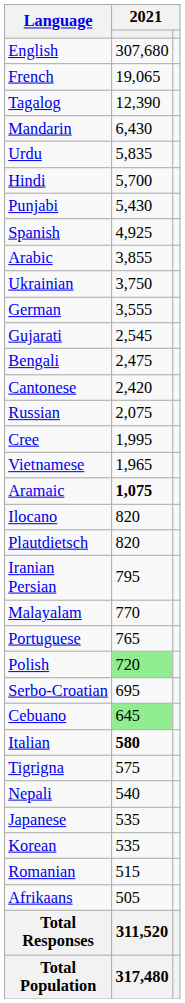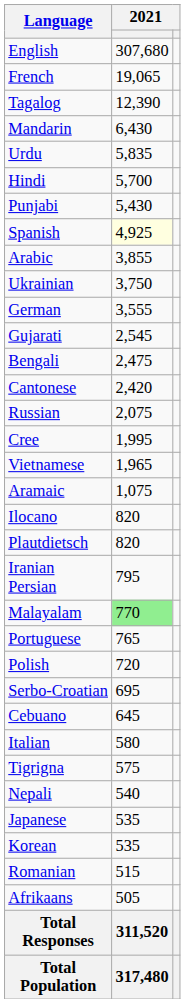(134, 232) no background -> (134, 232) lightyellow background
(134, 490) bold -> (134, 490) normal
(128, 612) no background -> (128, 612) lightgreen background
(128, 664) lightgreen background -> (128, 664) no background
(128, 716) lightgreen background -> (128, 716) no background
(128, 742) bold -> (128, 742) normal
